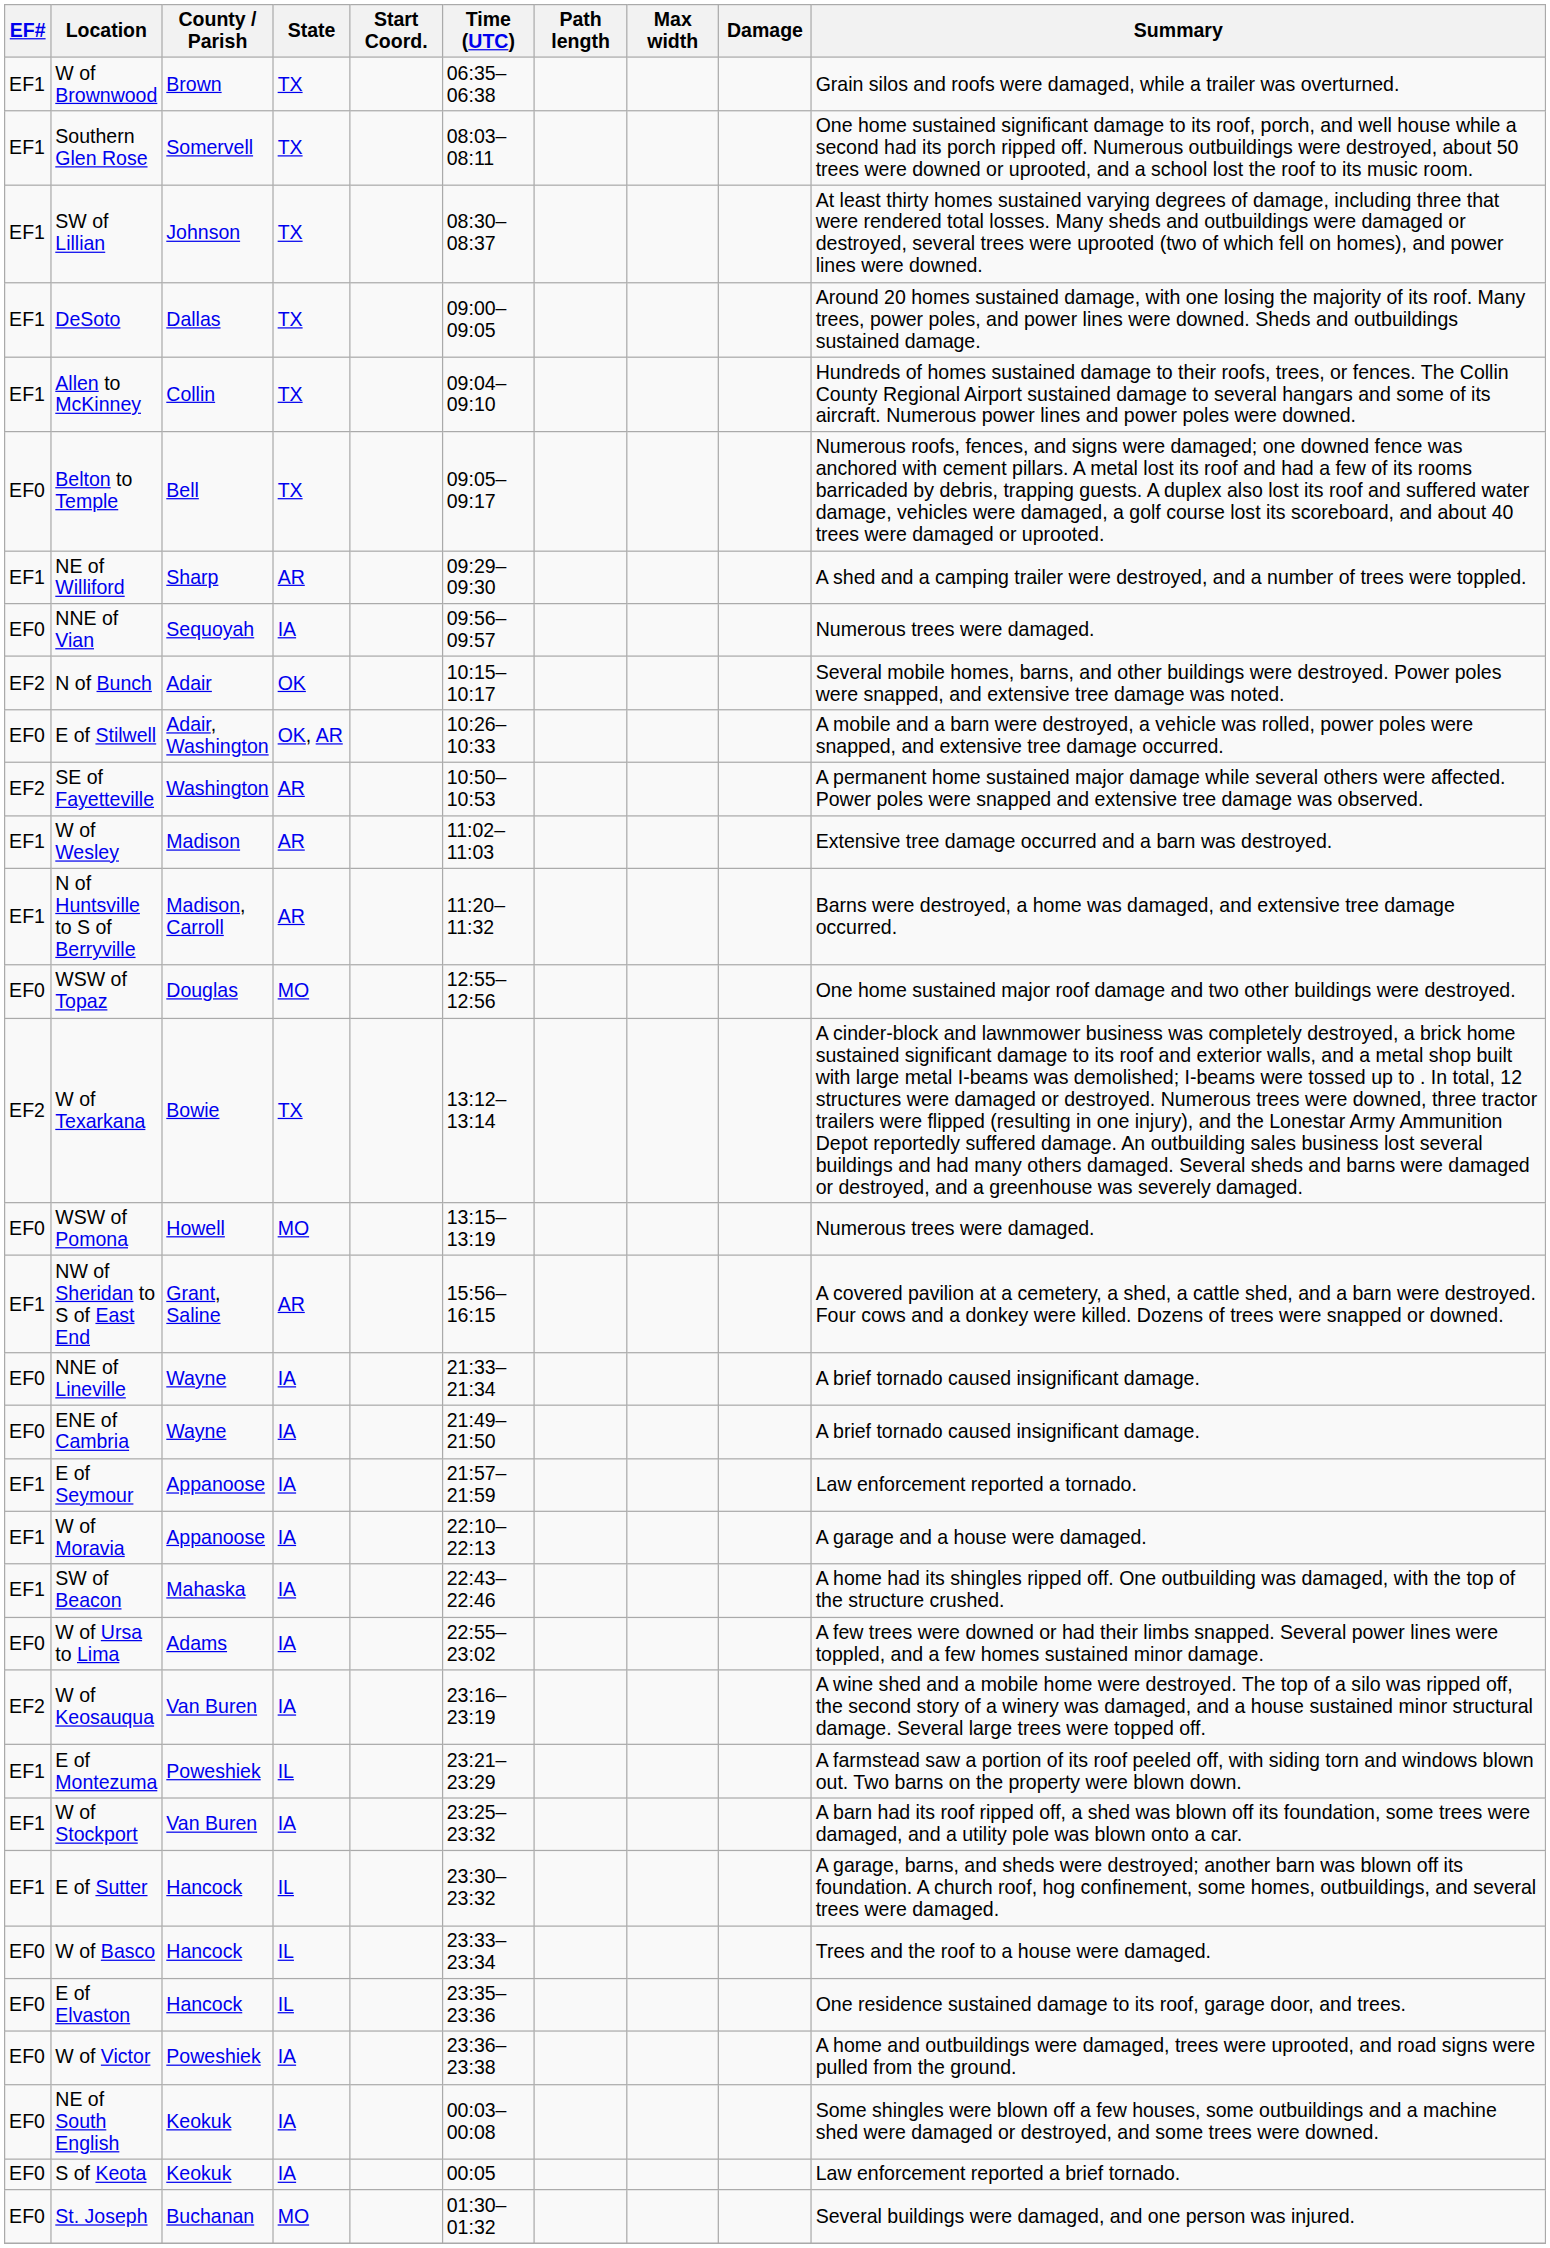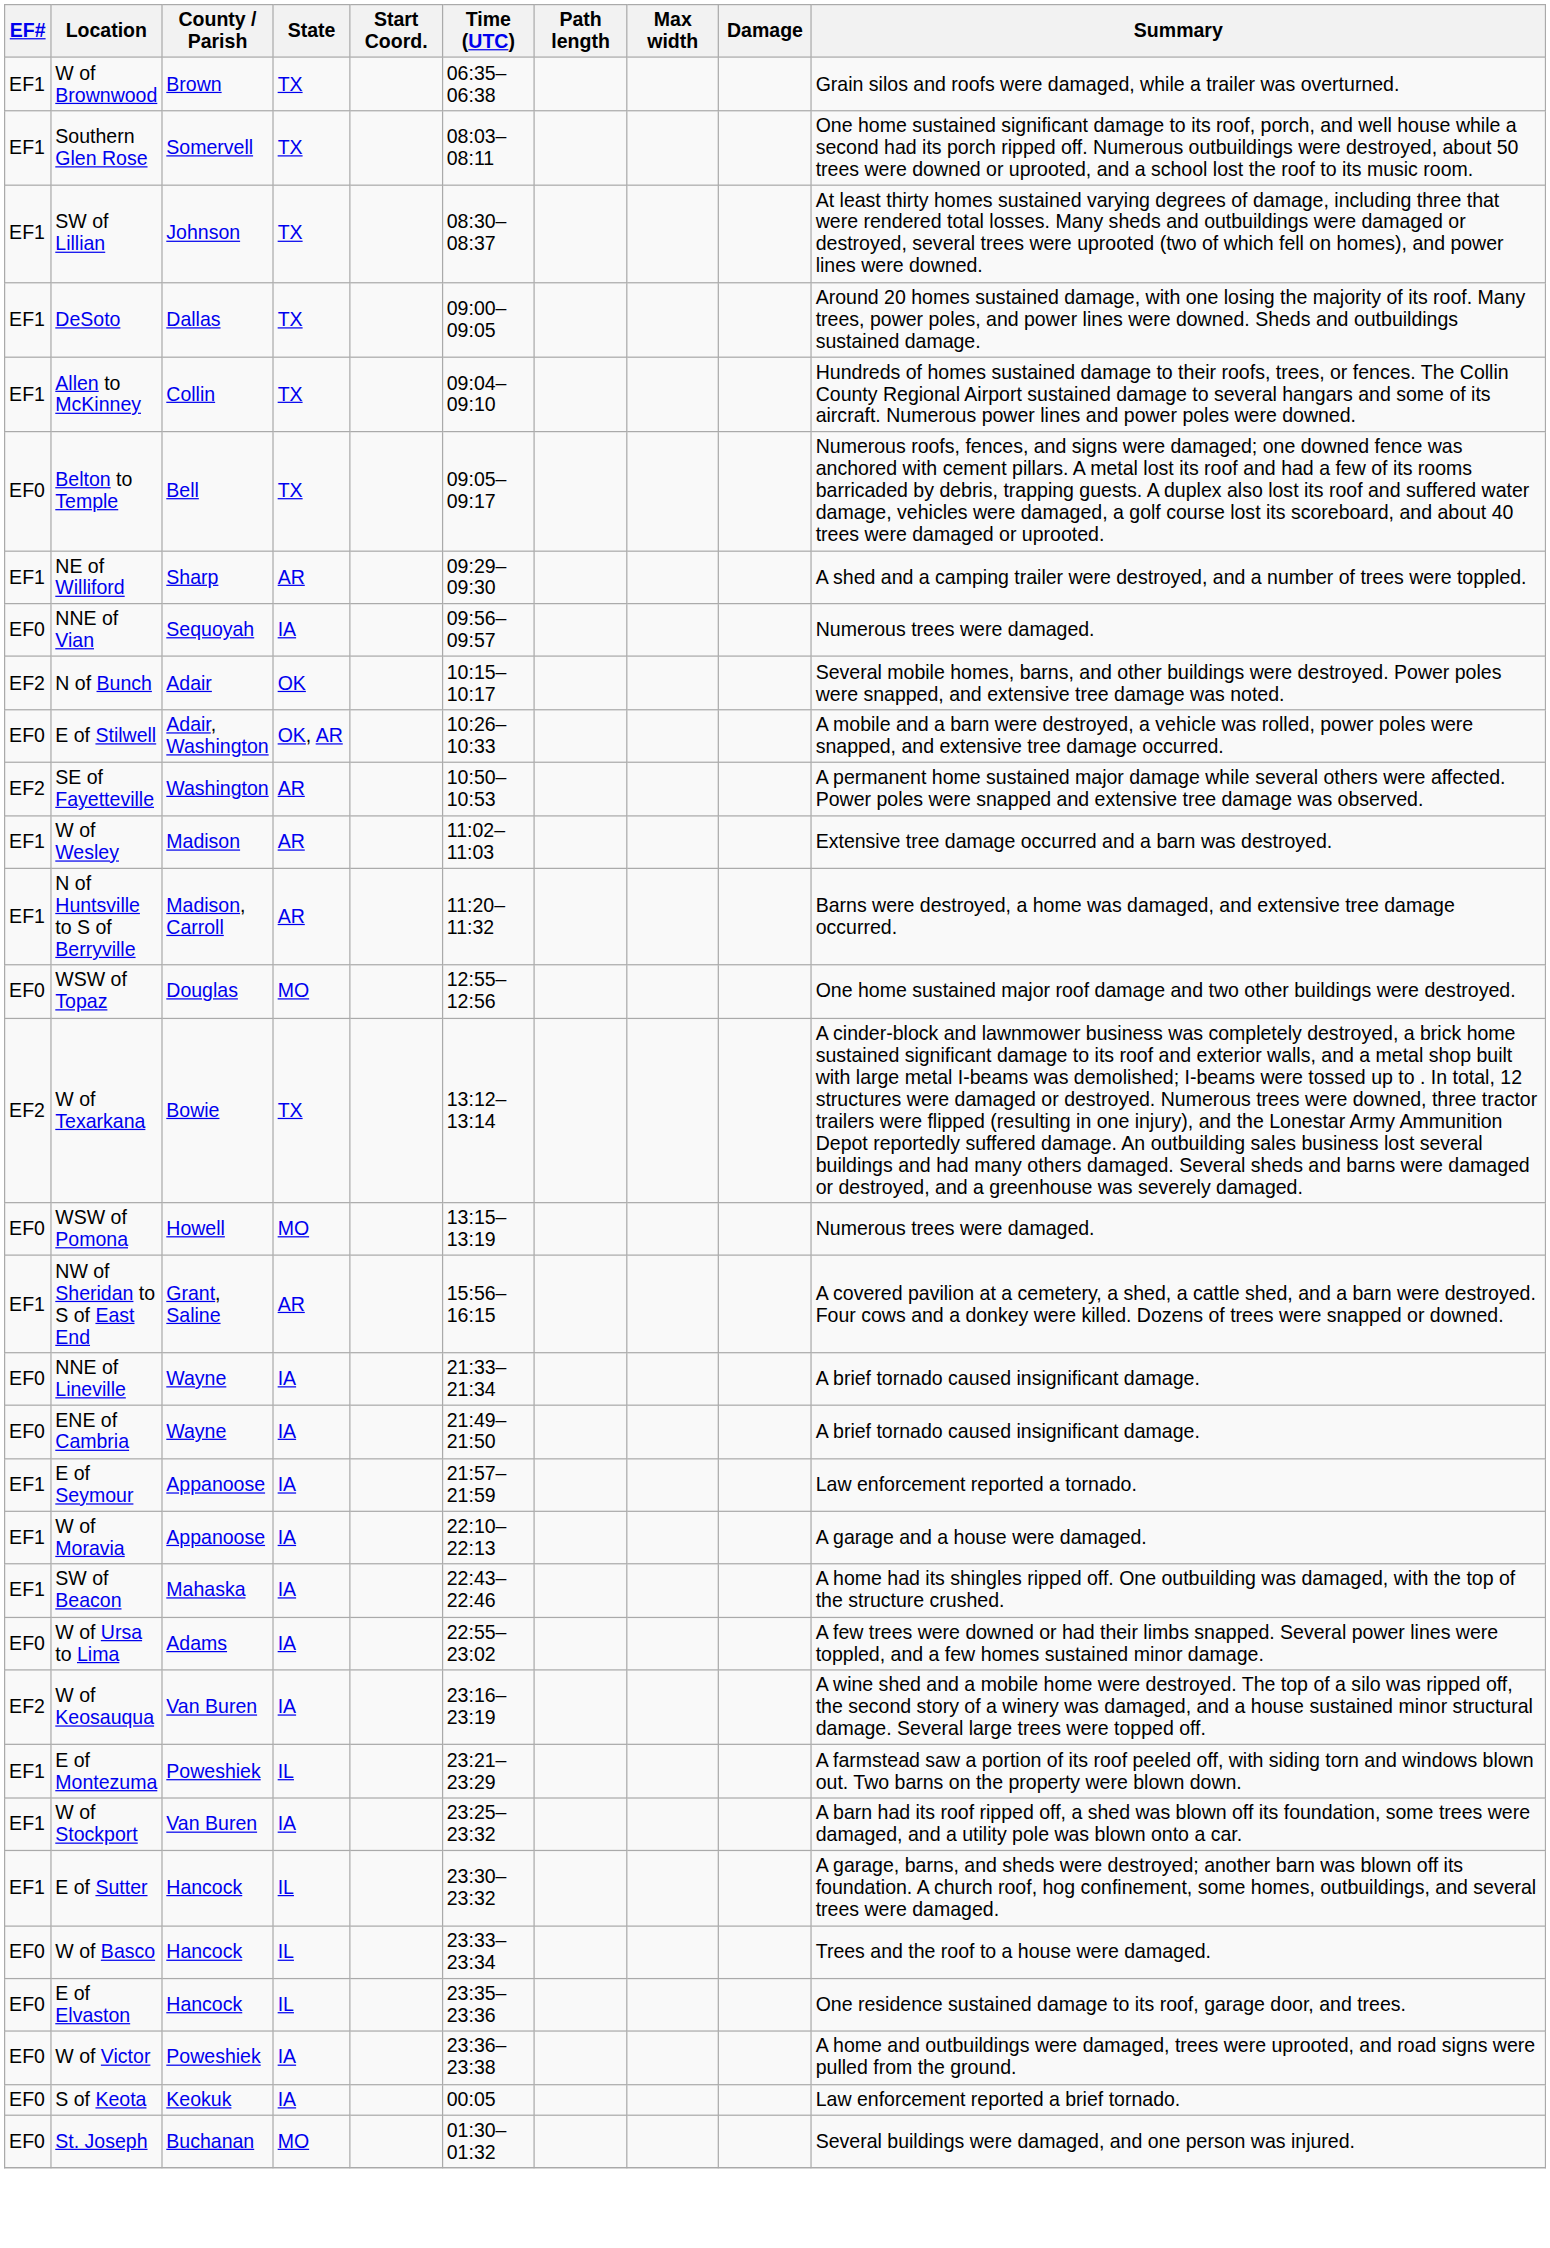- row: (87, 2121)
